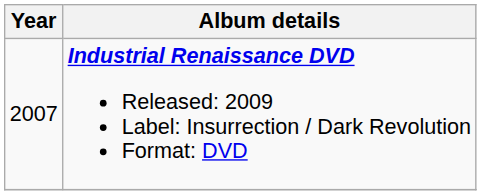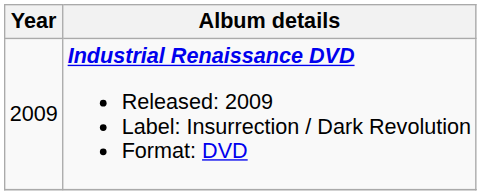(34, 113) 2007 -> (34, 113) 2009
